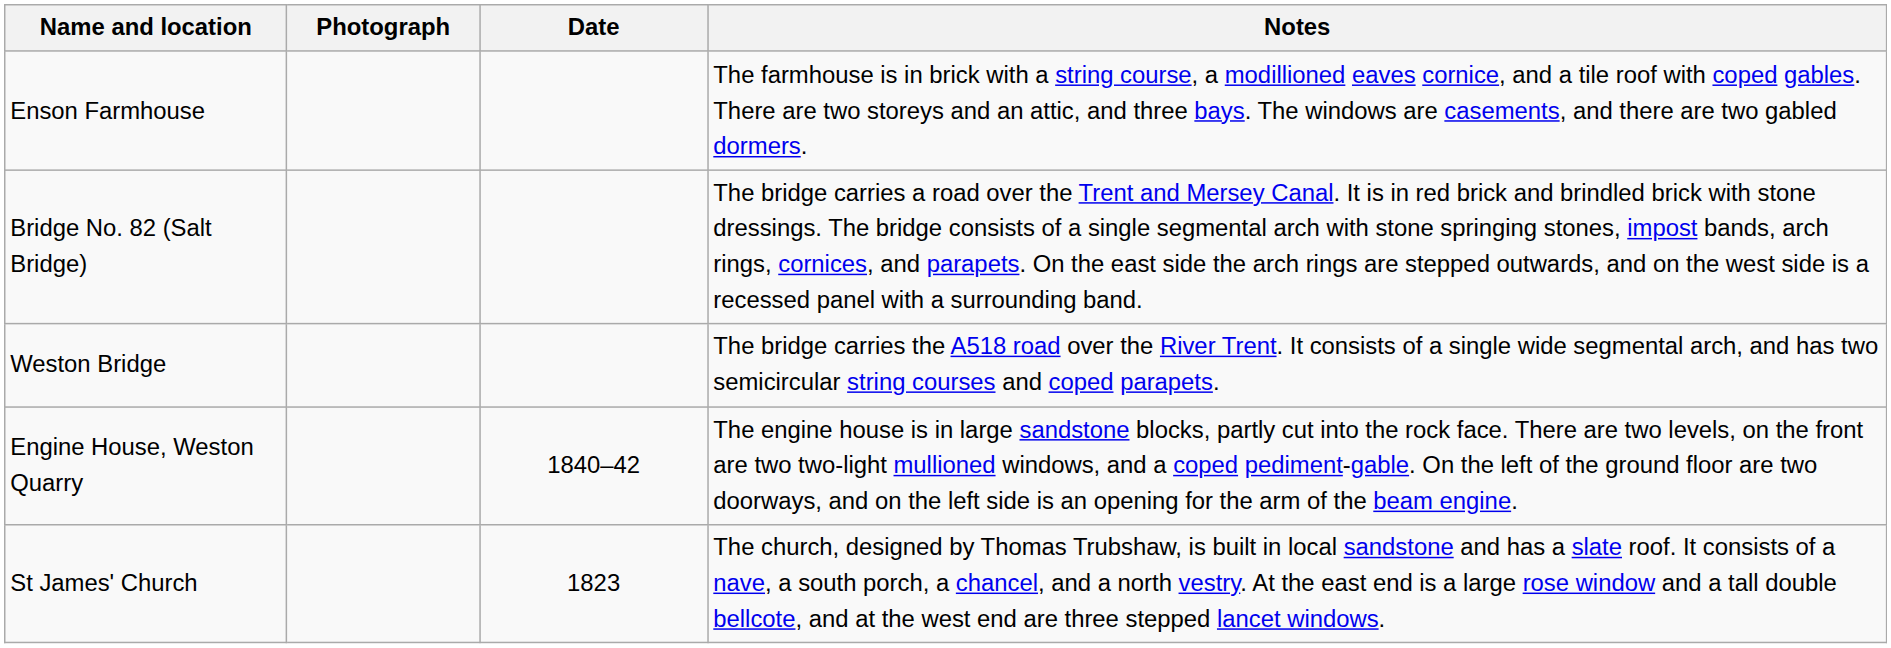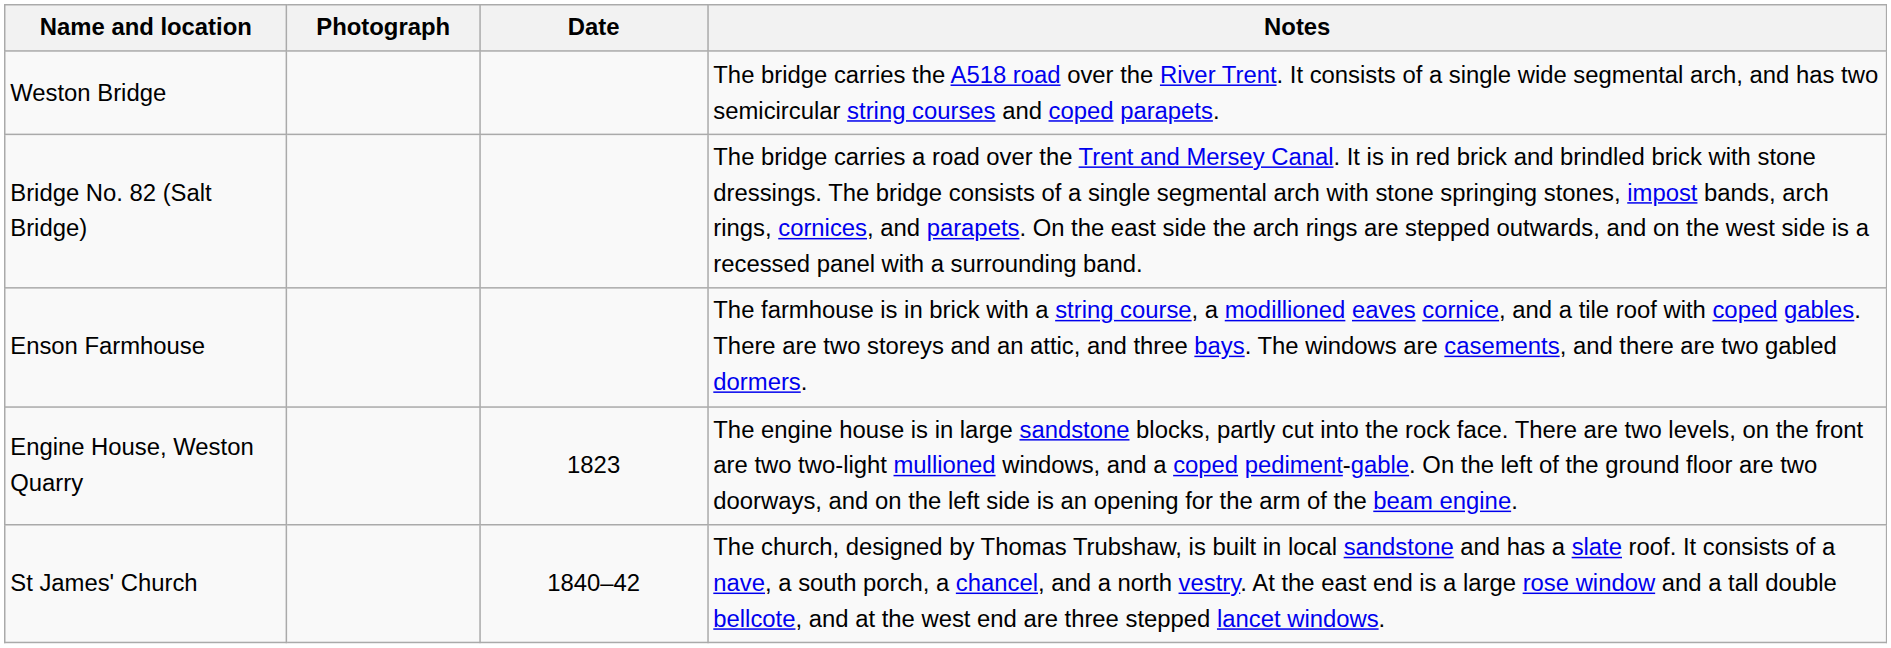rows swapped: (108, 110) <-> (88, 364)
(594, 465) 1840–42 -> (594, 465) 1823
(594, 583) 1823 -> (594, 583) 1840–42
